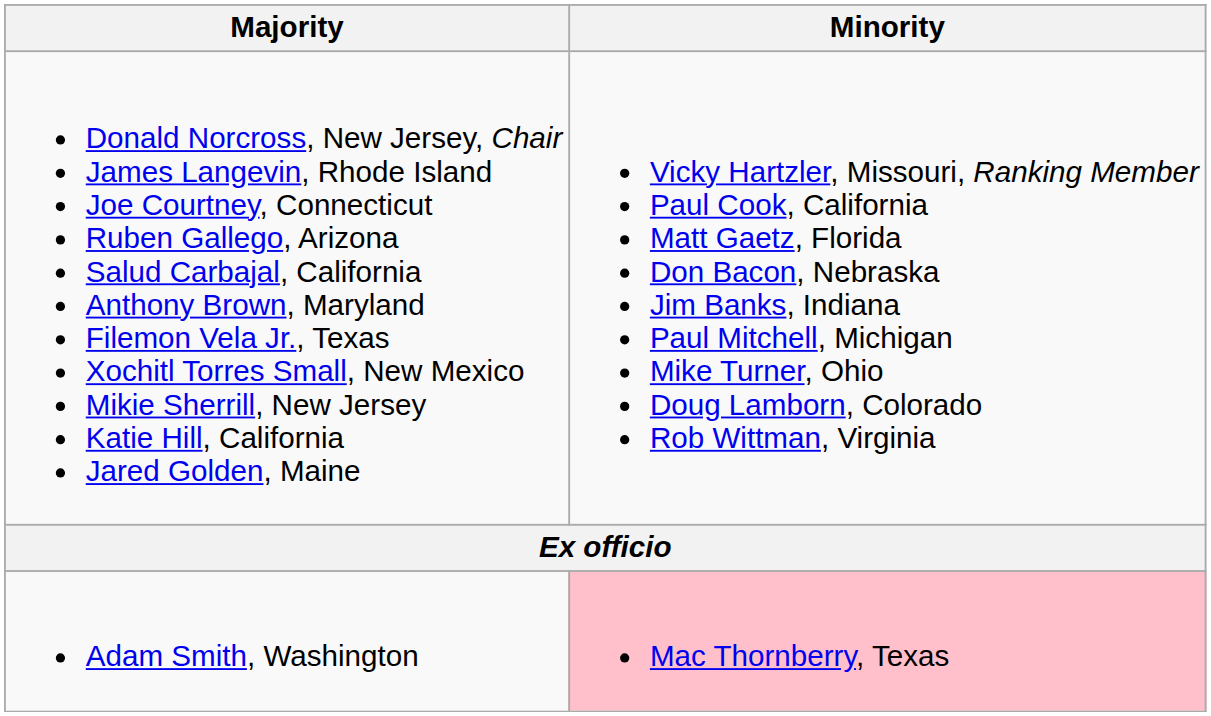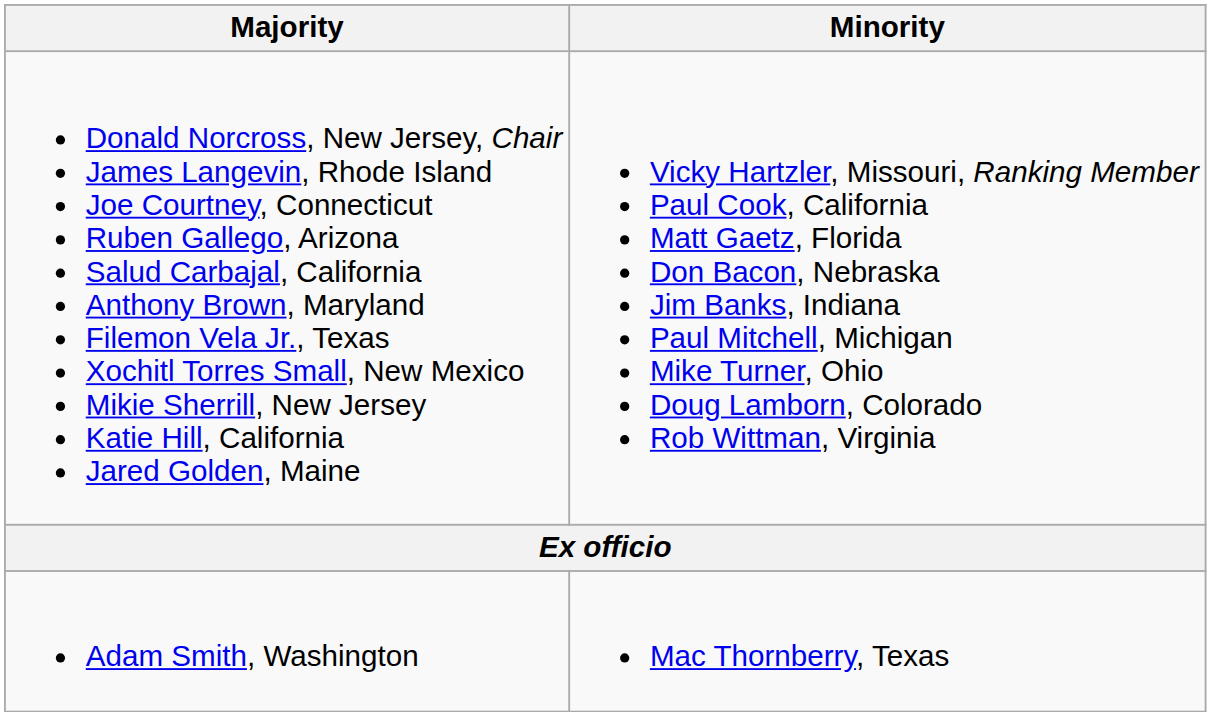(887, 658) pink background -> (887, 658) no background
